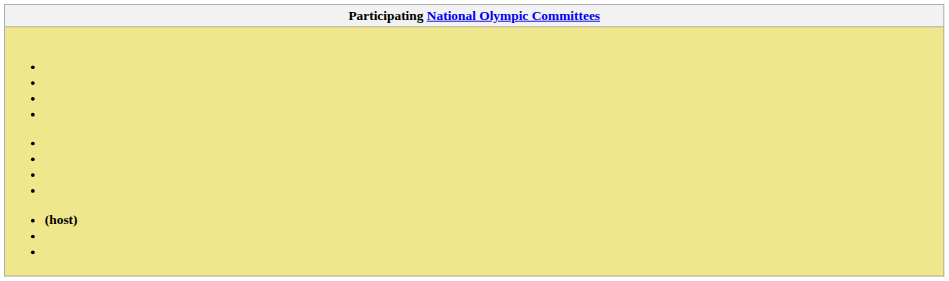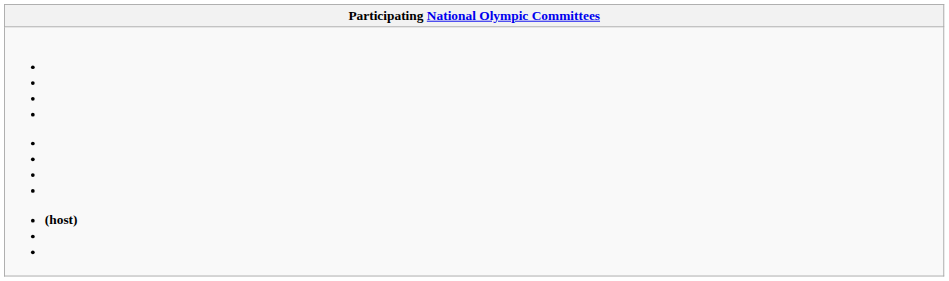(474, 160) khaki background -> (474, 160) no background
